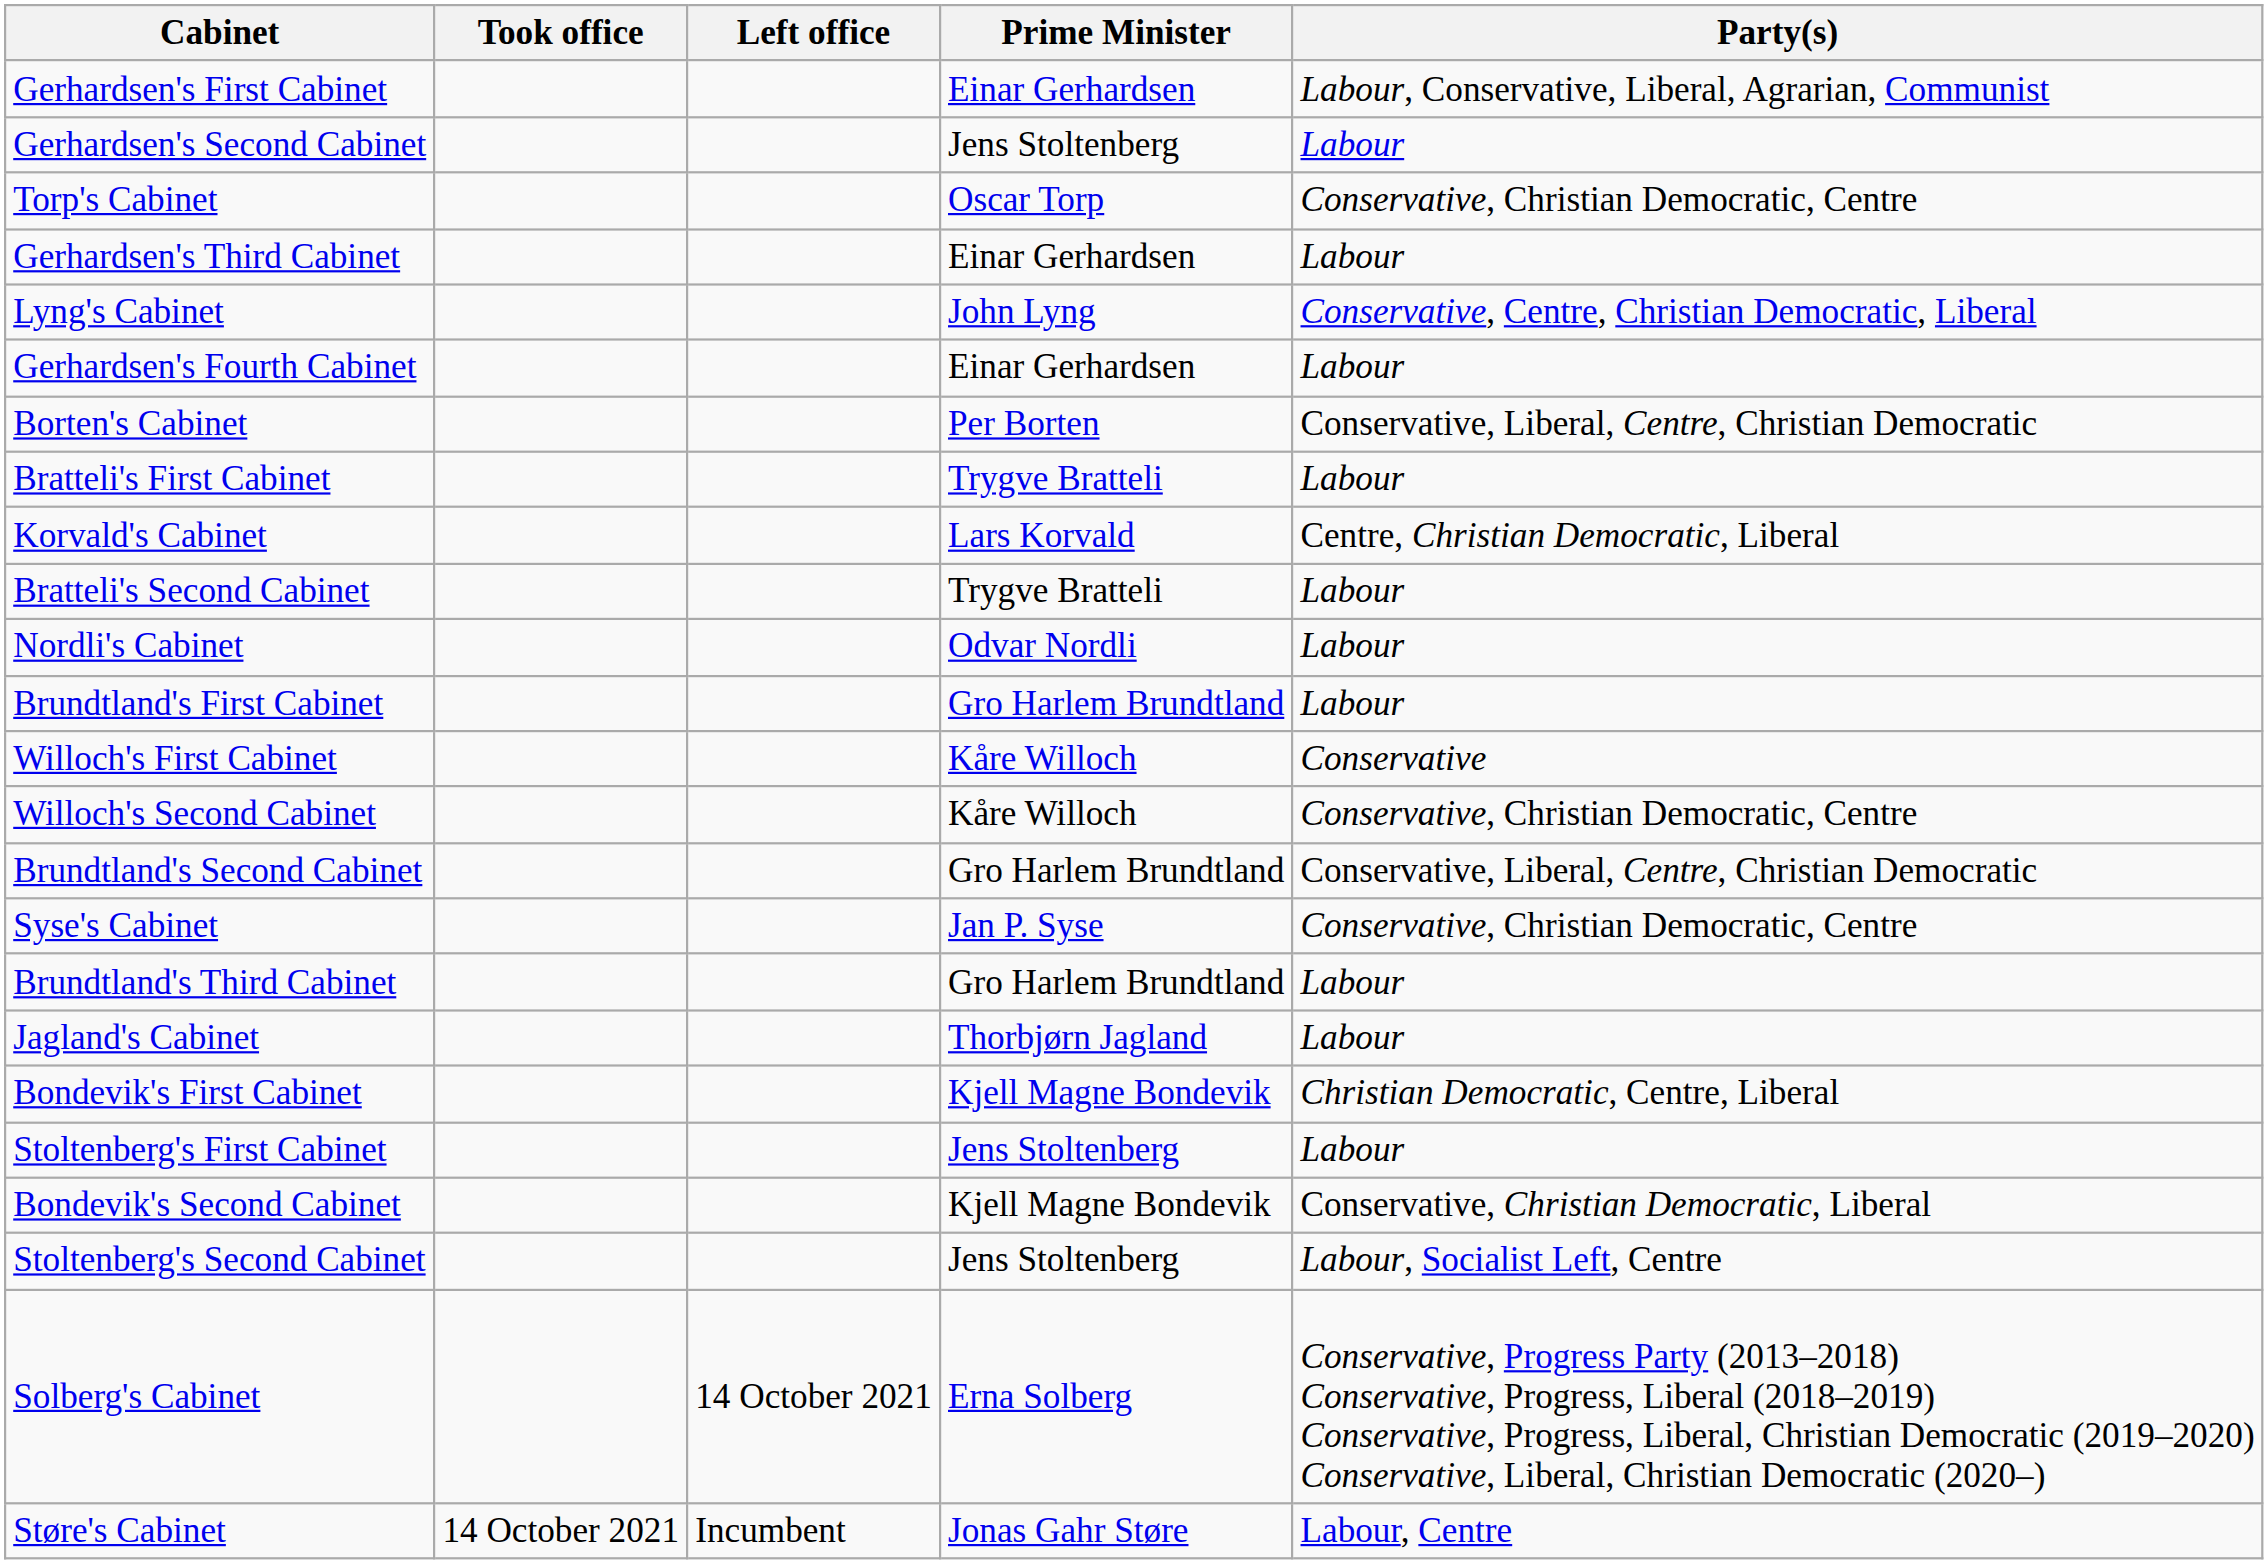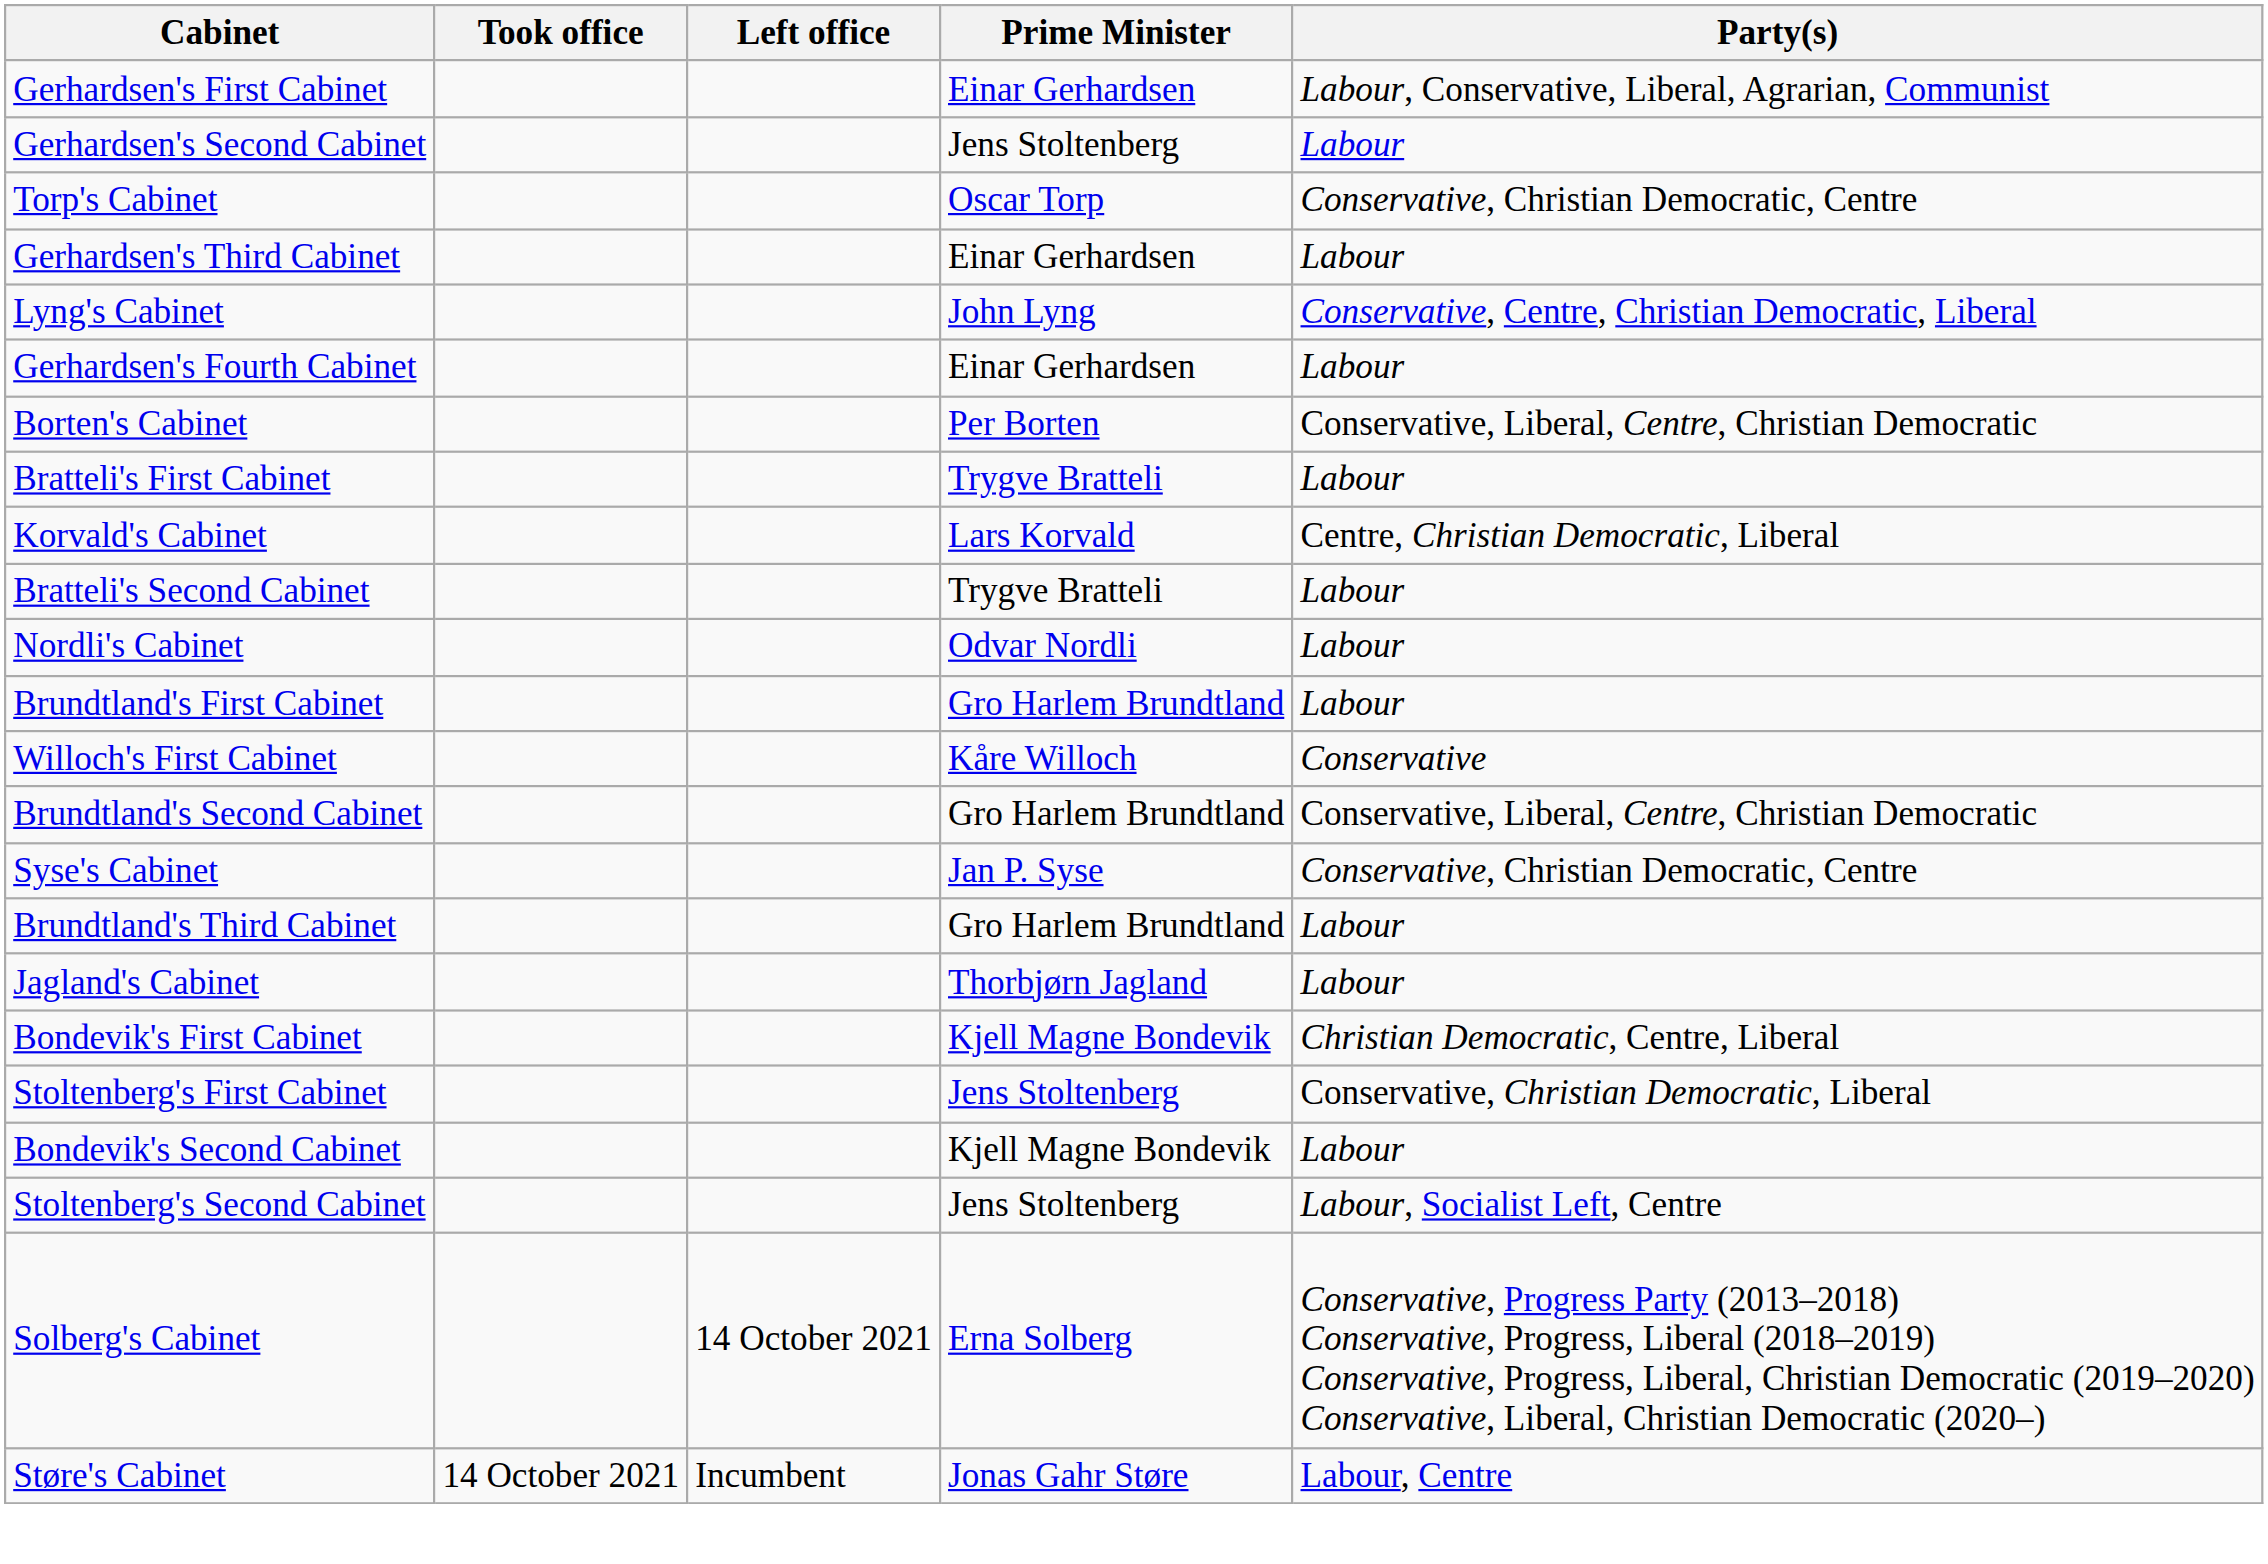- row: (195, 813)
(1352, 1148) Labour -> (1616, 1093) Conservative, Christian Democratic, Liberal
(1616, 1204) Conservative, Christian Democratic, Liberal -> (1352, 1148) Labour
